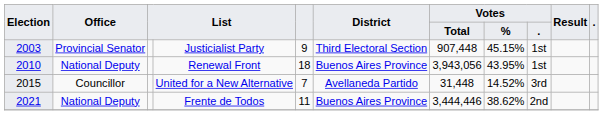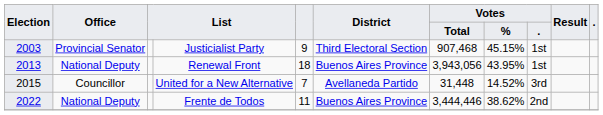(457, 49) 907,448 -> (457, 49) 907,468
(29, 66) 2010 -> (29, 66) 2013
(29, 101) 2021 -> (29, 101) 2022
